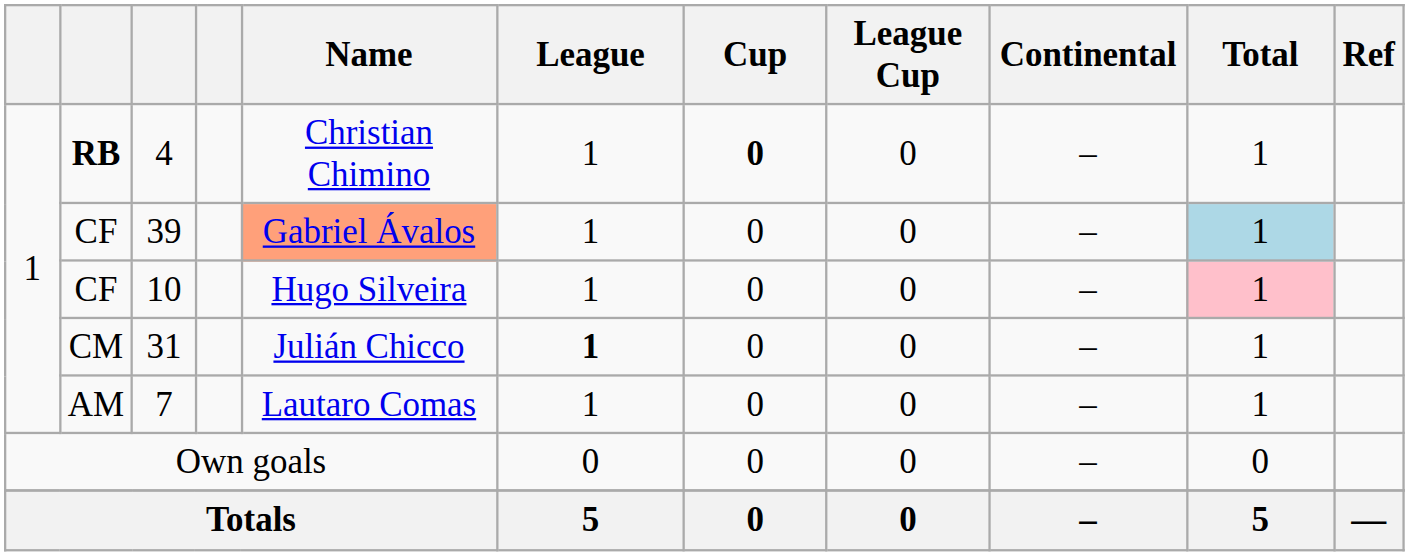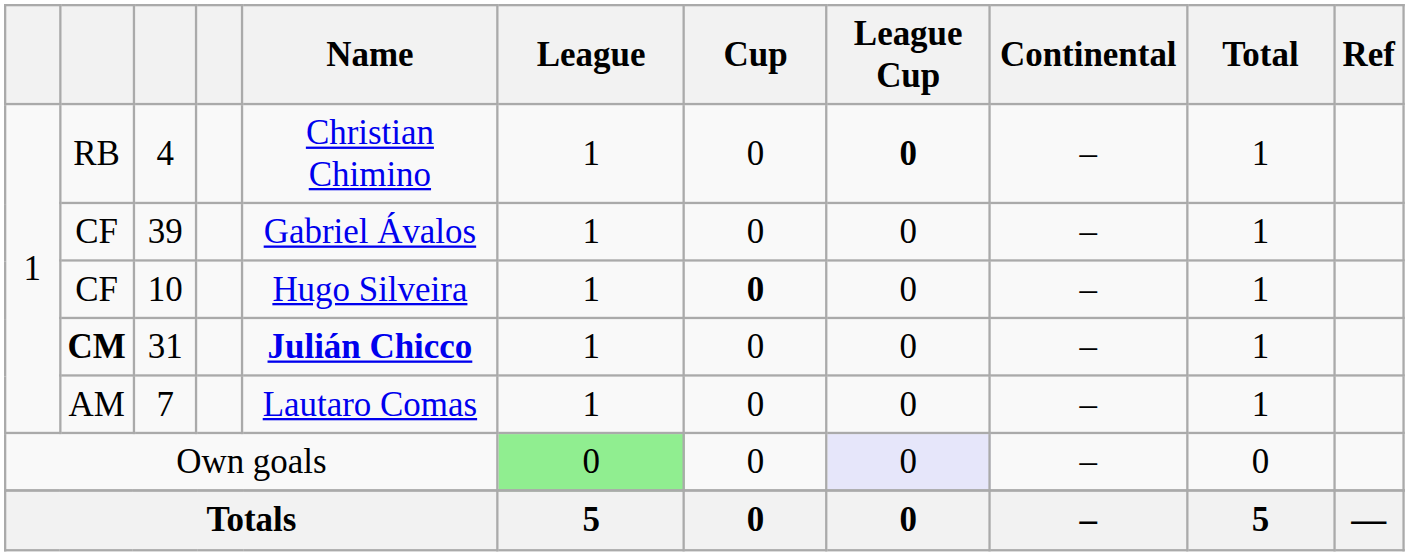(96, 153) bold -> (97, 153) normal
(755, 153) bold -> (756, 153) normal
(908, 153) normal -> (908, 153) bold
(369, 231) lightsalmon background -> (370, 231) no background
(1260, 231) lightblue background -> (1260, 231) no background
(755, 289) normal -> (756, 289) bold
(1260, 289) pink background -> (1260, 289) no background
(96, 346) normal -> (97, 346) bold
(369, 346) normal -> (370, 346) bold
(590, 346) bold -> (591, 346) normal
(590, 462) no background -> (591, 462) lightgreen background
(908, 462) no background -> (908, 462) lavender background
